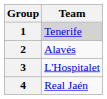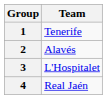(63, 31) lightgrey background -> (63, 31) no background
